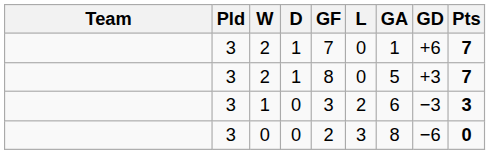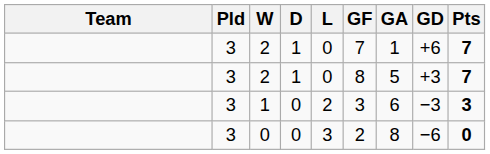columns swapped: (361, 18) <-> (329, 18)
